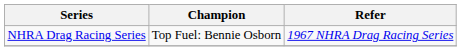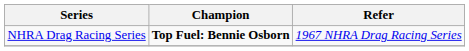(217, 35) normal -> (221, 35) bold
